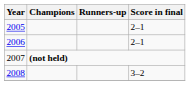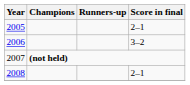(138, 42) 2–1 -> (138, 42) 3–2
(138, 73) 3–2 -> (138, 73) 2–1
